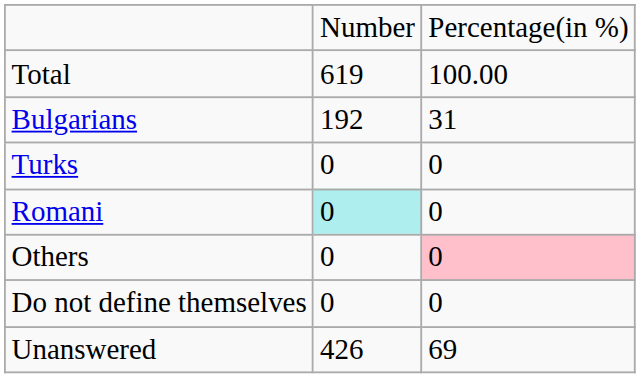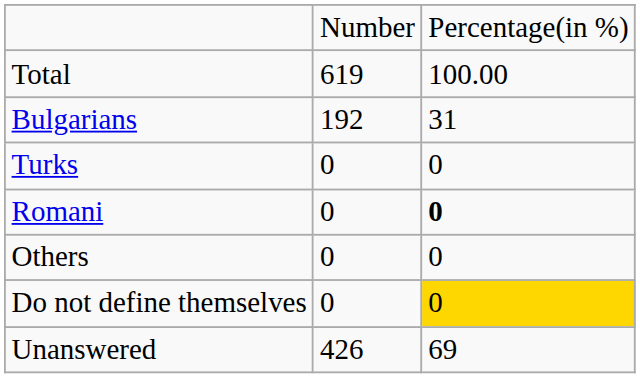(327, 211) paleturquoise background -> (327, 211) no background
(436, 211) normal -> (436, 211) bold
(436, 257) pink background -> (436, 257) no background
(436, 303) no background -> (436, 303) gold background
